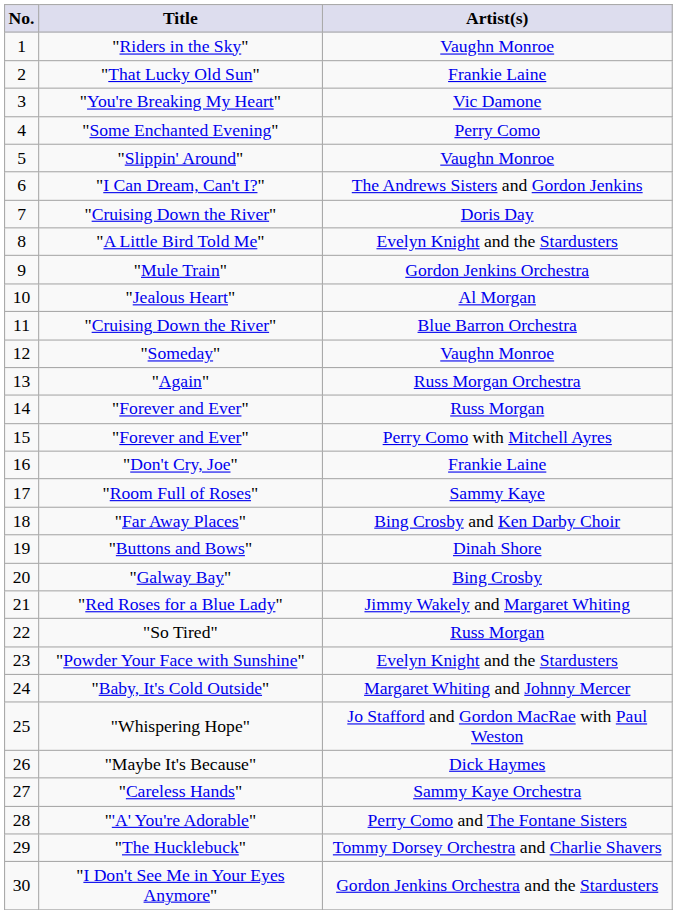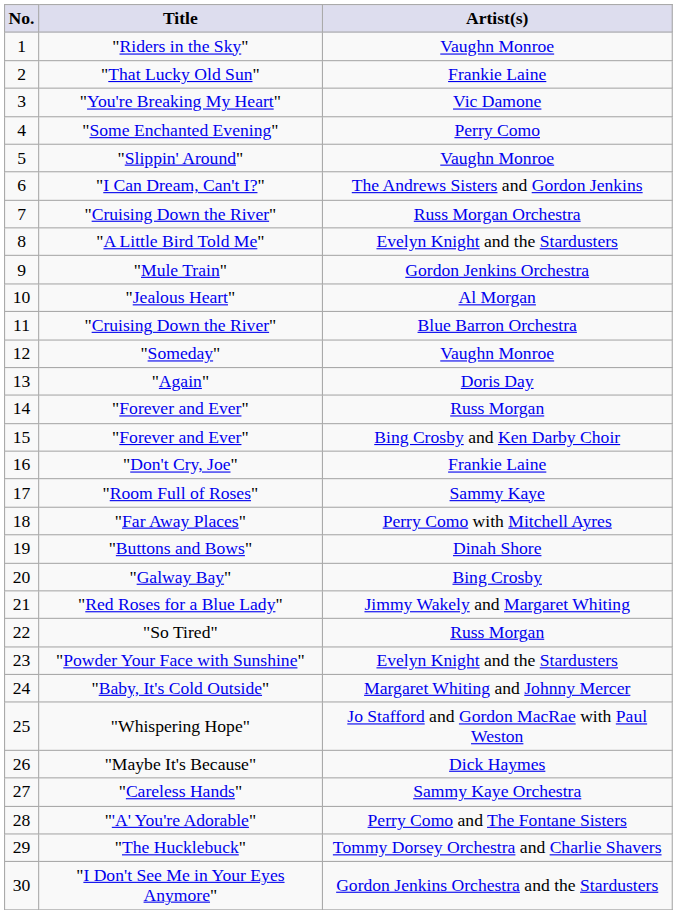(497, 213) Doris Day -> (497, 213) Russ Morgan Orchestra
(497, 381) Russ Morgan Orchestra -> (497, 381) Doris Day
(497, 437) Perry Como with Mitchell Ayres -> (497, 437) Bing Crosby and Ken Darby Choir
(497, 520) Bing Crosby and Ken Darby Choir -> (497, 520) Perry Como with Mitchell Ayres
